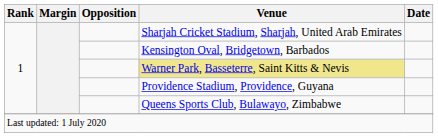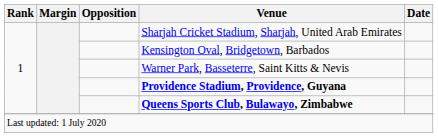(245, 68) khaki background -> (245, 68) no background
(238, 86) normal -> (244, 86) bold
(241, 104) normal -> (247, 104) bold
